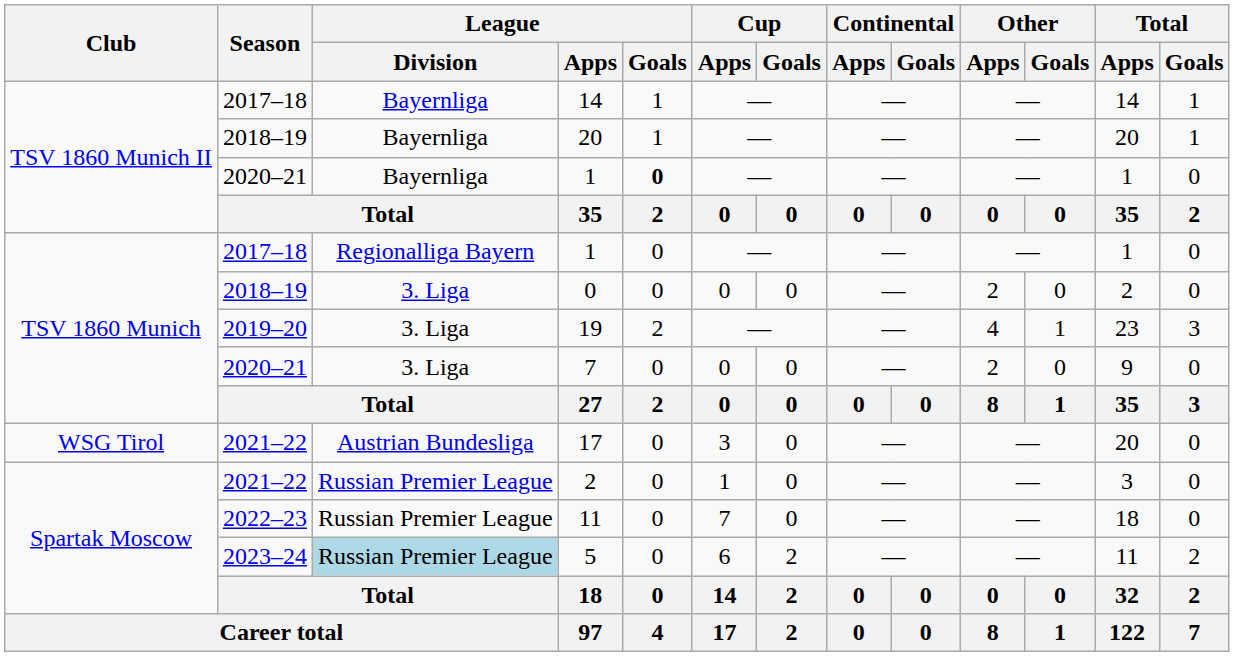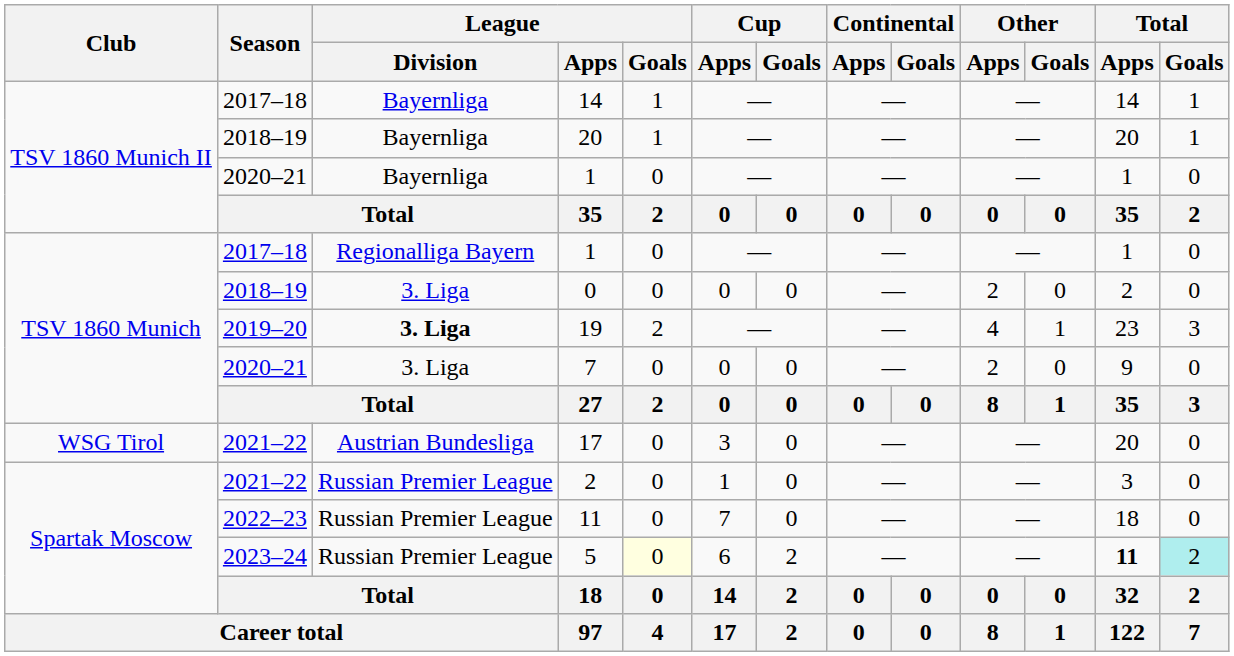(657, 175) bold -> (657, 175) normal
(435, 328) normal -> (435, 328) bold
(435, 556) lightblue background -> (435, 556) no background
(657, 556) no background -> (657, 556) lightyellow background
(1127, 556) normal -> (1127, 556) bold
(1194, 556) no background -> (1194, 556) paleturquoise background
